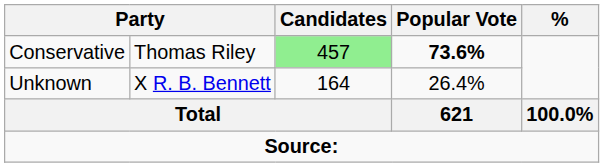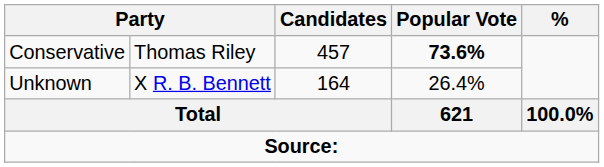(334, 51) lightgreen background -> (334, 51) no background
